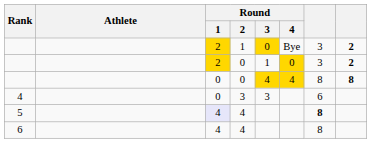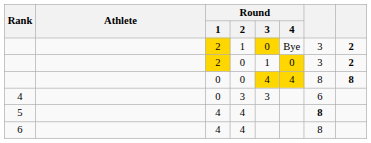(218, 113) lavender background -> (218, 113) no background
